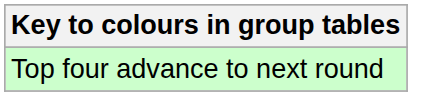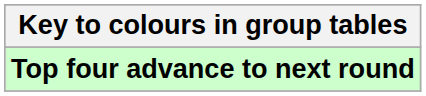(197, 68) normal -> (213, 68) bold
